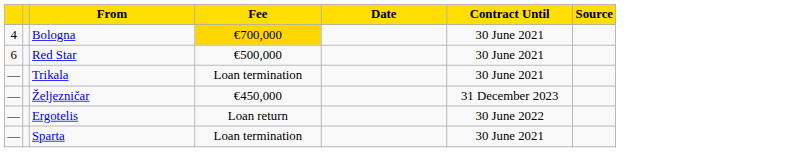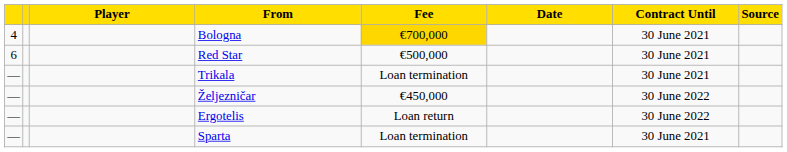+ column: (112, 14)
(510, 95) 31 December 2023 -> (676, 95) 30 June 2022
